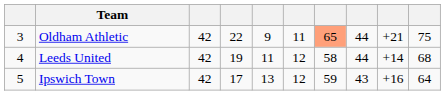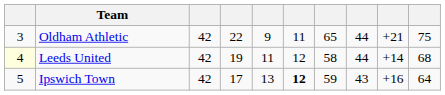(330, 36) lightsalmon background -> (330, 36) no background
(20, 57) no background -> (20, 57) lightyellow background
(299, 79) normal -> (299, 79) bold
